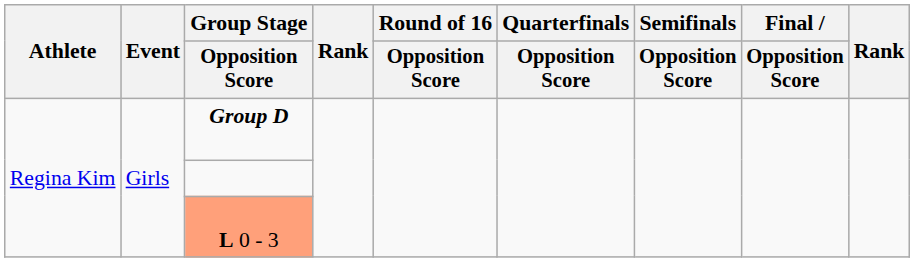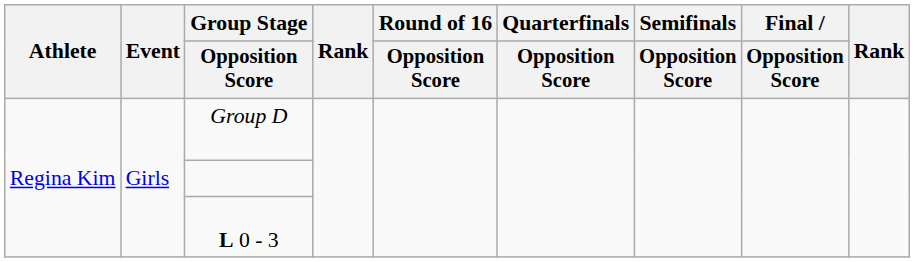(249, 116) bold -> (249, 116) normal
(249, 239) lightsalmon background -> (249, 239) no background
